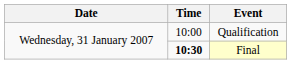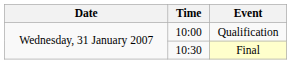(189, 50) bold -> (189, 50) normal
